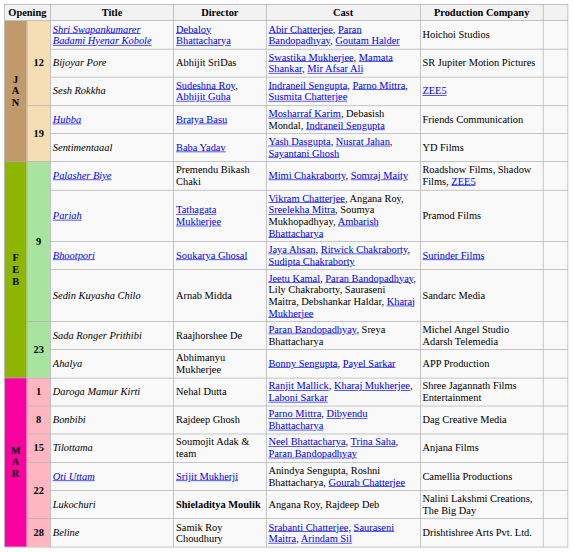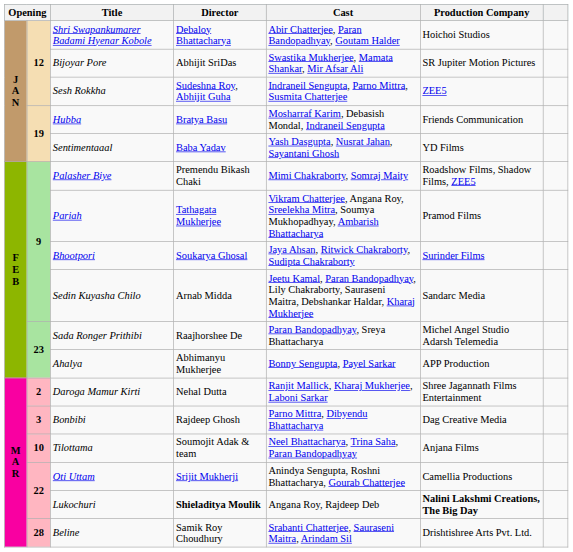(39, 392) 1 -> (39, 392) 2
(39, 420) 8 -> (39, 420) 3
(39, 448) 15 -> (39, 448) 10
(477, 504) normal -> (481, 504) bold
